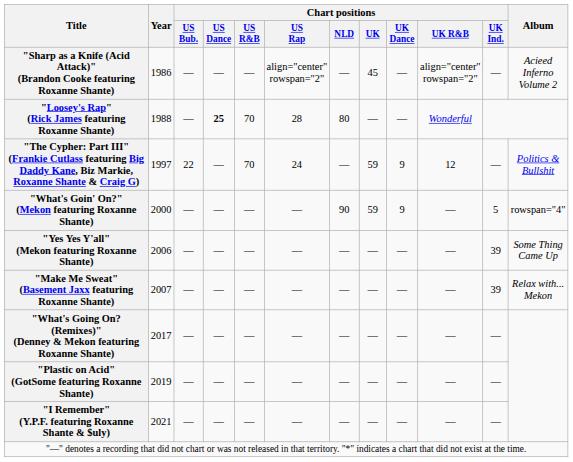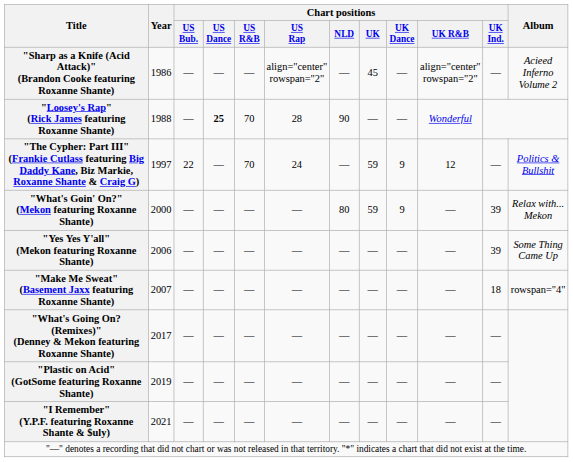(344, 119) 80 -> (344, 119) 90
(344, 210) 90 -> (344, 210) 80
(496, 210) 5 -> (496, 210) 39
(538, 210) rowspan="4" -> (538, 210) Relax with... Mekon
(496, 290) 39 -> (496, 290) 18
(538, 290) Relax with... Mekon -> (538, 290) rowspan="4"
